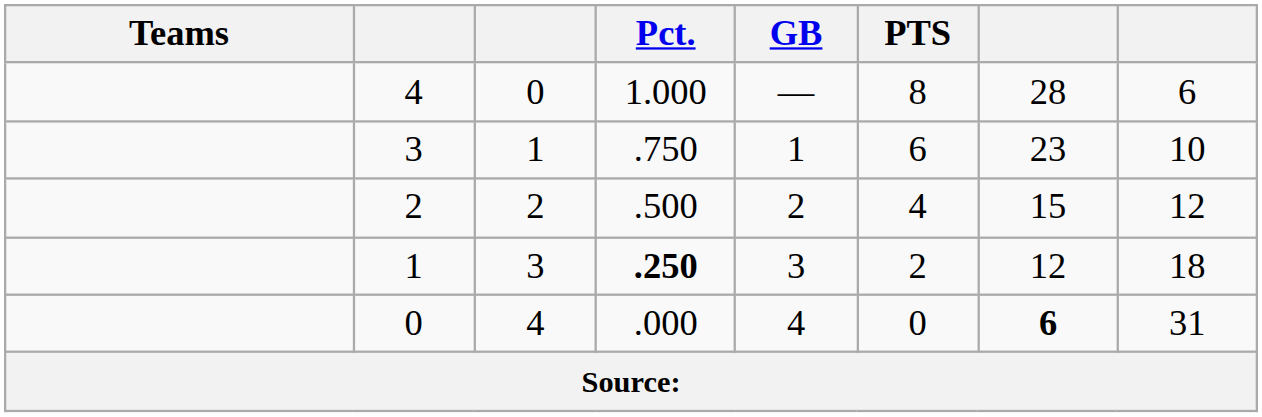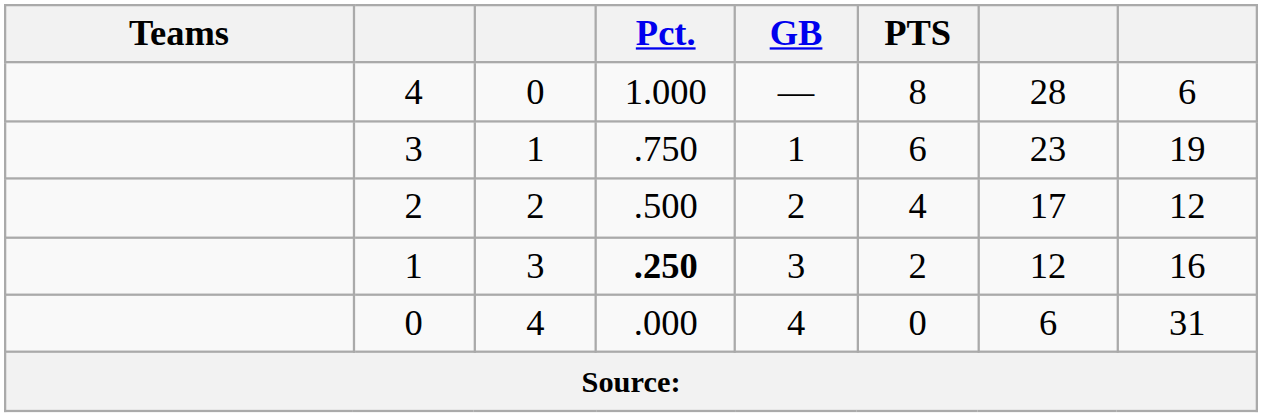(1187, 149) 10 -> (1187, 149) 19
(1048, 206) 15 -> (1048, 206) 17
(1187, 264) 18 -> (1187, 264) 16
(1048, 322) bold -> (1048, 322) normal
